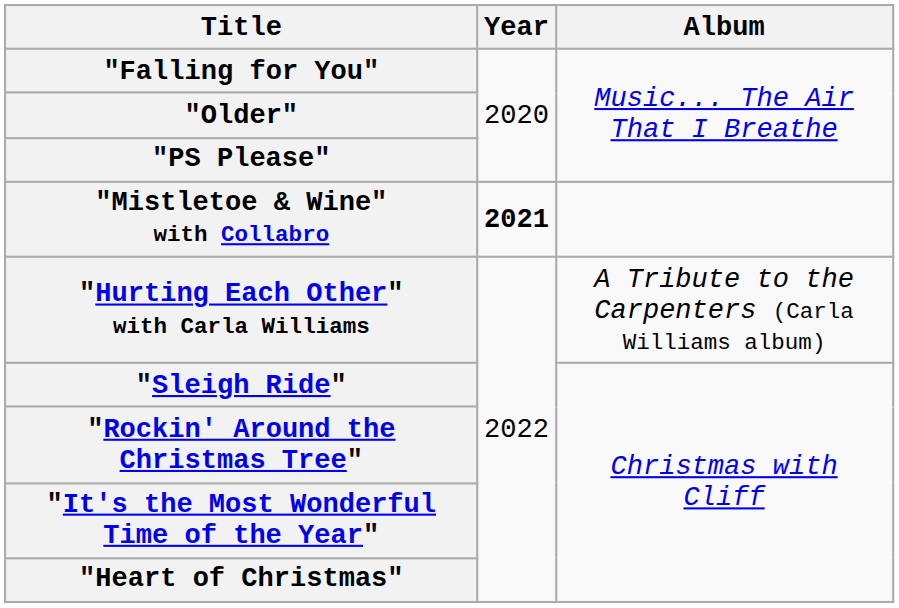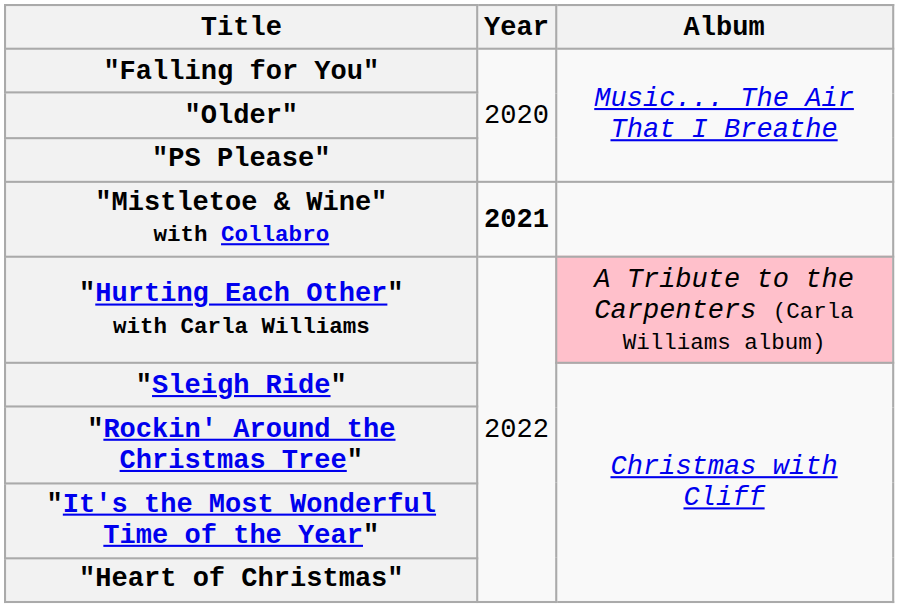(724, 309) no background -> (724, 309) pink background
